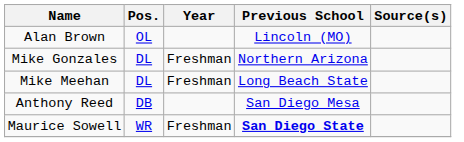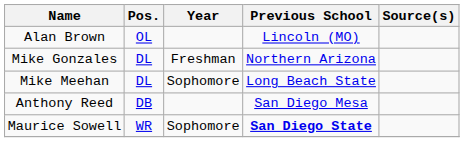(199, 82) Freshman -> (203, 82) Sophomore
(199, 126) Freshman -> (203, 126) Sophomore
